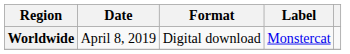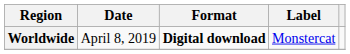(212, 37) normal -> (214, 37) bold
